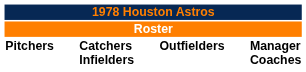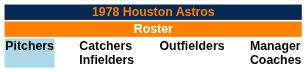(30, 46) no background -> (30, 46) lightblue background
